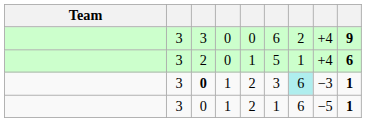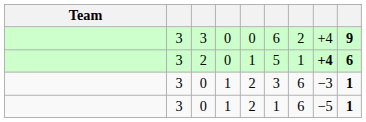(325, 60) normal -> (325, 60) bold
(203, 83) bold -> (203, 83) normal
(301, 83) paleturquoise background -> (301, 83) no background
